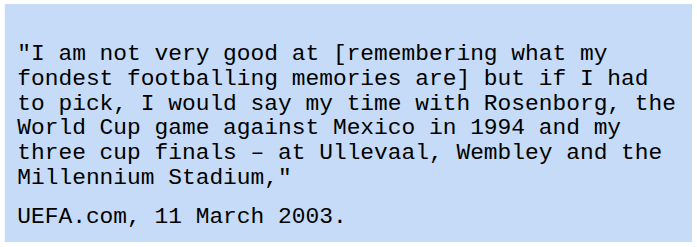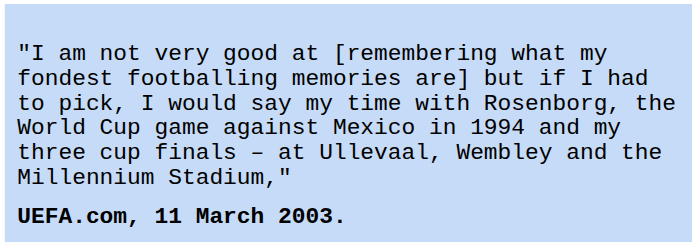(182, 217) normal -> (182, 217) bold
